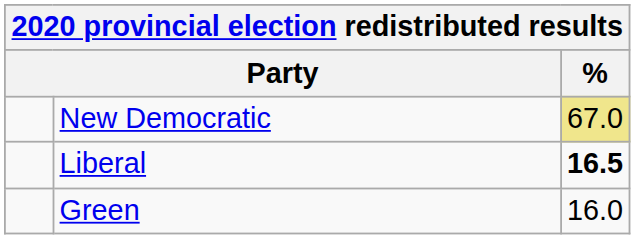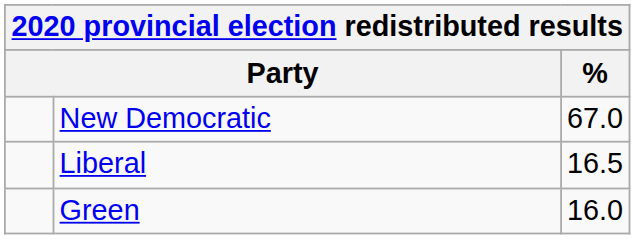(595, 118) khaki background -> (595, 118) no background
(595, 164) bold -> (595, 164) normal
